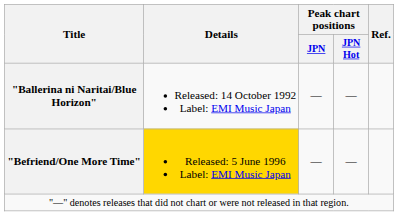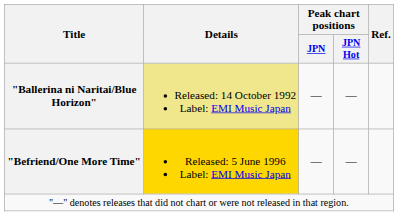(221, 102) no background -> (221, 102) khaki background
